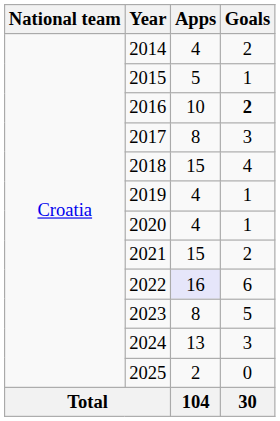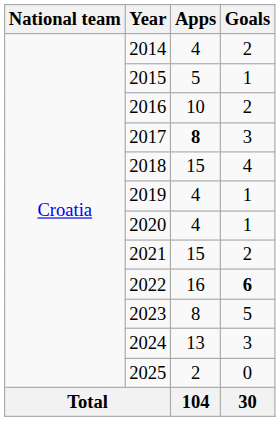(247, 107) bold -> (247, 107) normal
(196, 136) normal -> (196, 136) bold
(196, 284) lavender background -> (196, 284) no background
(247, 284) normal -> (247, 284) bold
